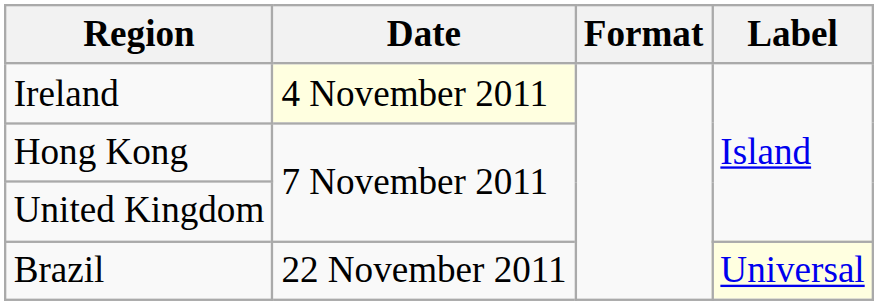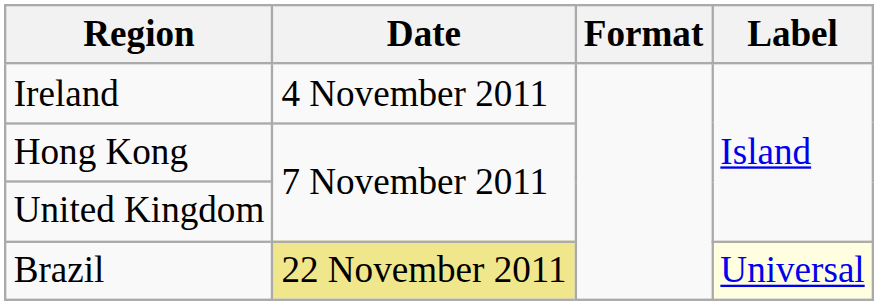(415, 92) lightyellow background -> (415, 92) no background
(424, 269) no background -> (424, 269) khaki background
